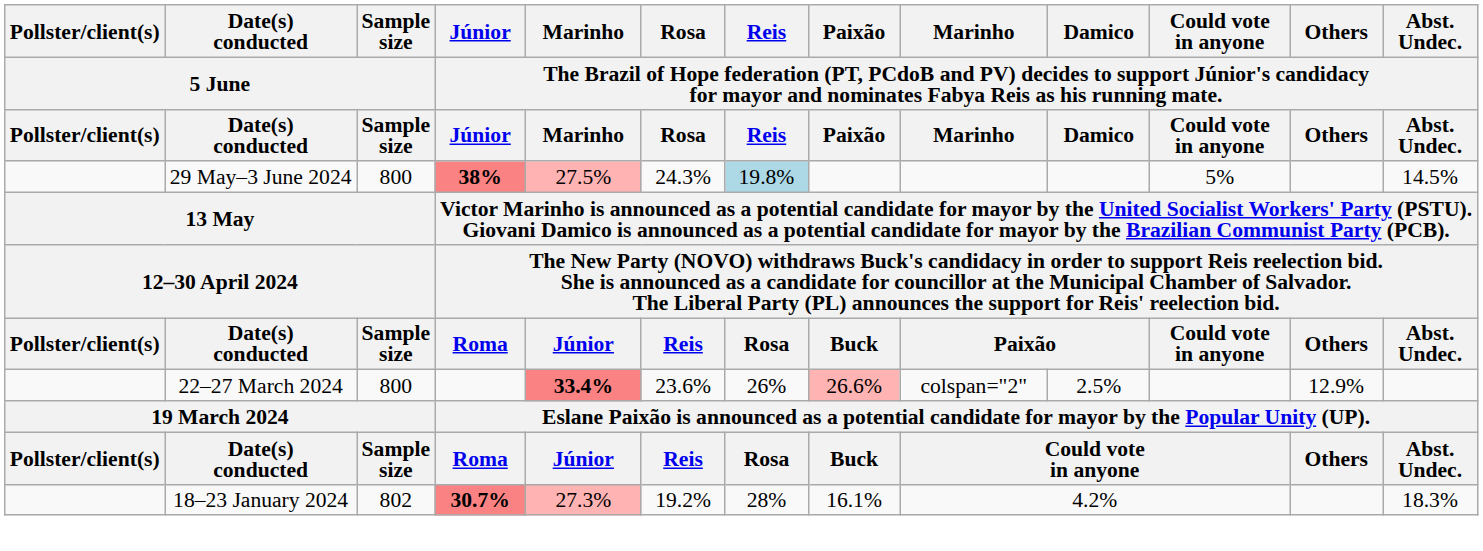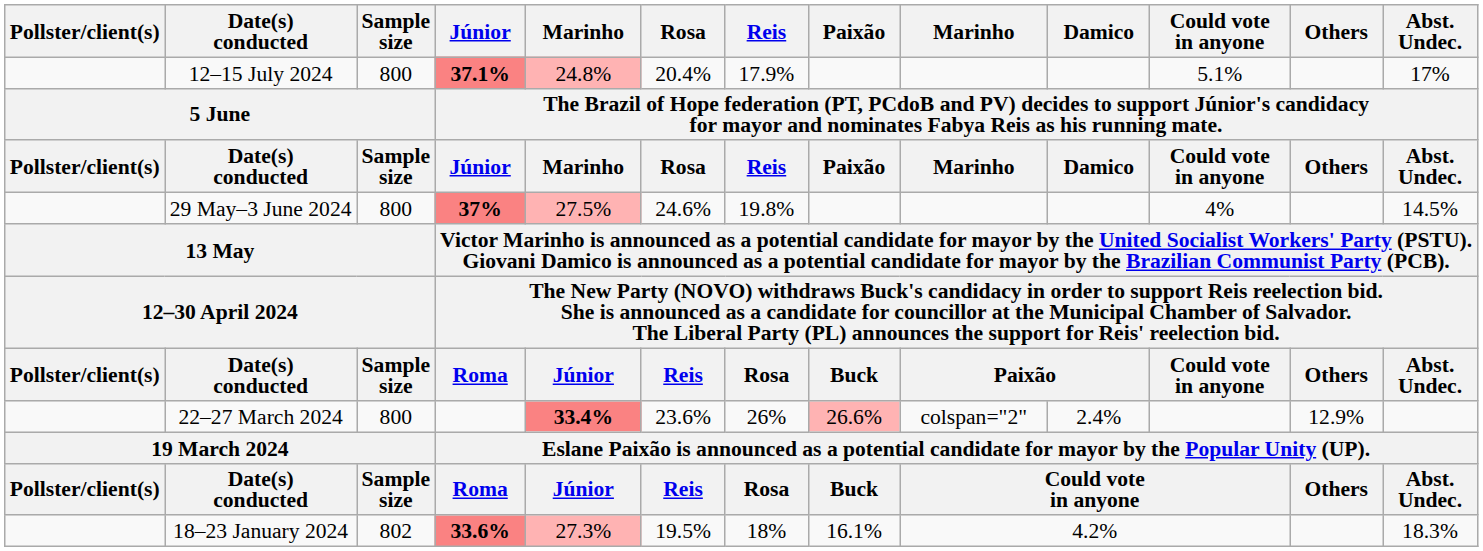+ row: (261, 73)
(480, 177) 38% -> (480, 208) 37%
(683, 177) 24.3% -> (683, 208) 24.6%
(766, 177) lightblue background -> (766, 208) no background
(1220, 177) 5% -> (1220, 208) 4%
(1099, 386) 2.5% -> (1099, 417) 2.4%
(480, 500) 30.7% -> (480, 531) 33.6%
(683, 500) 19.2% -> (683, 531) 19.5%
(766, 500) 28% -> (766, 531) 18%
